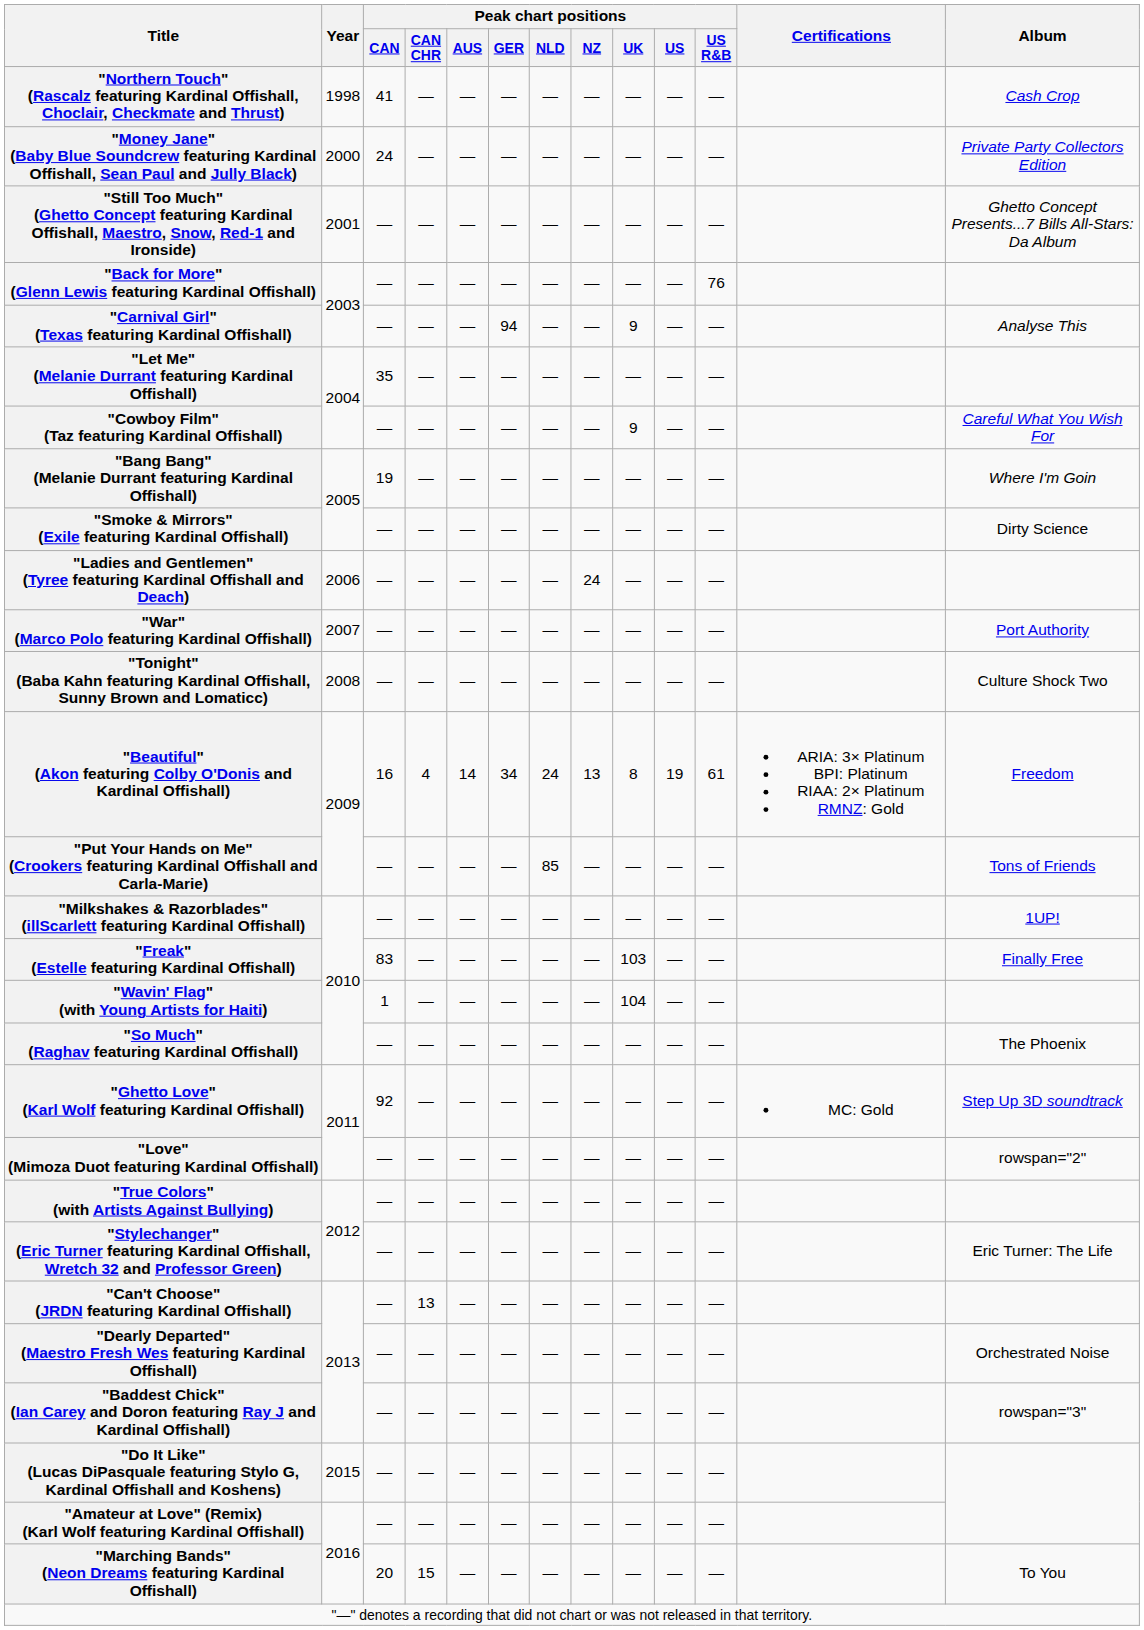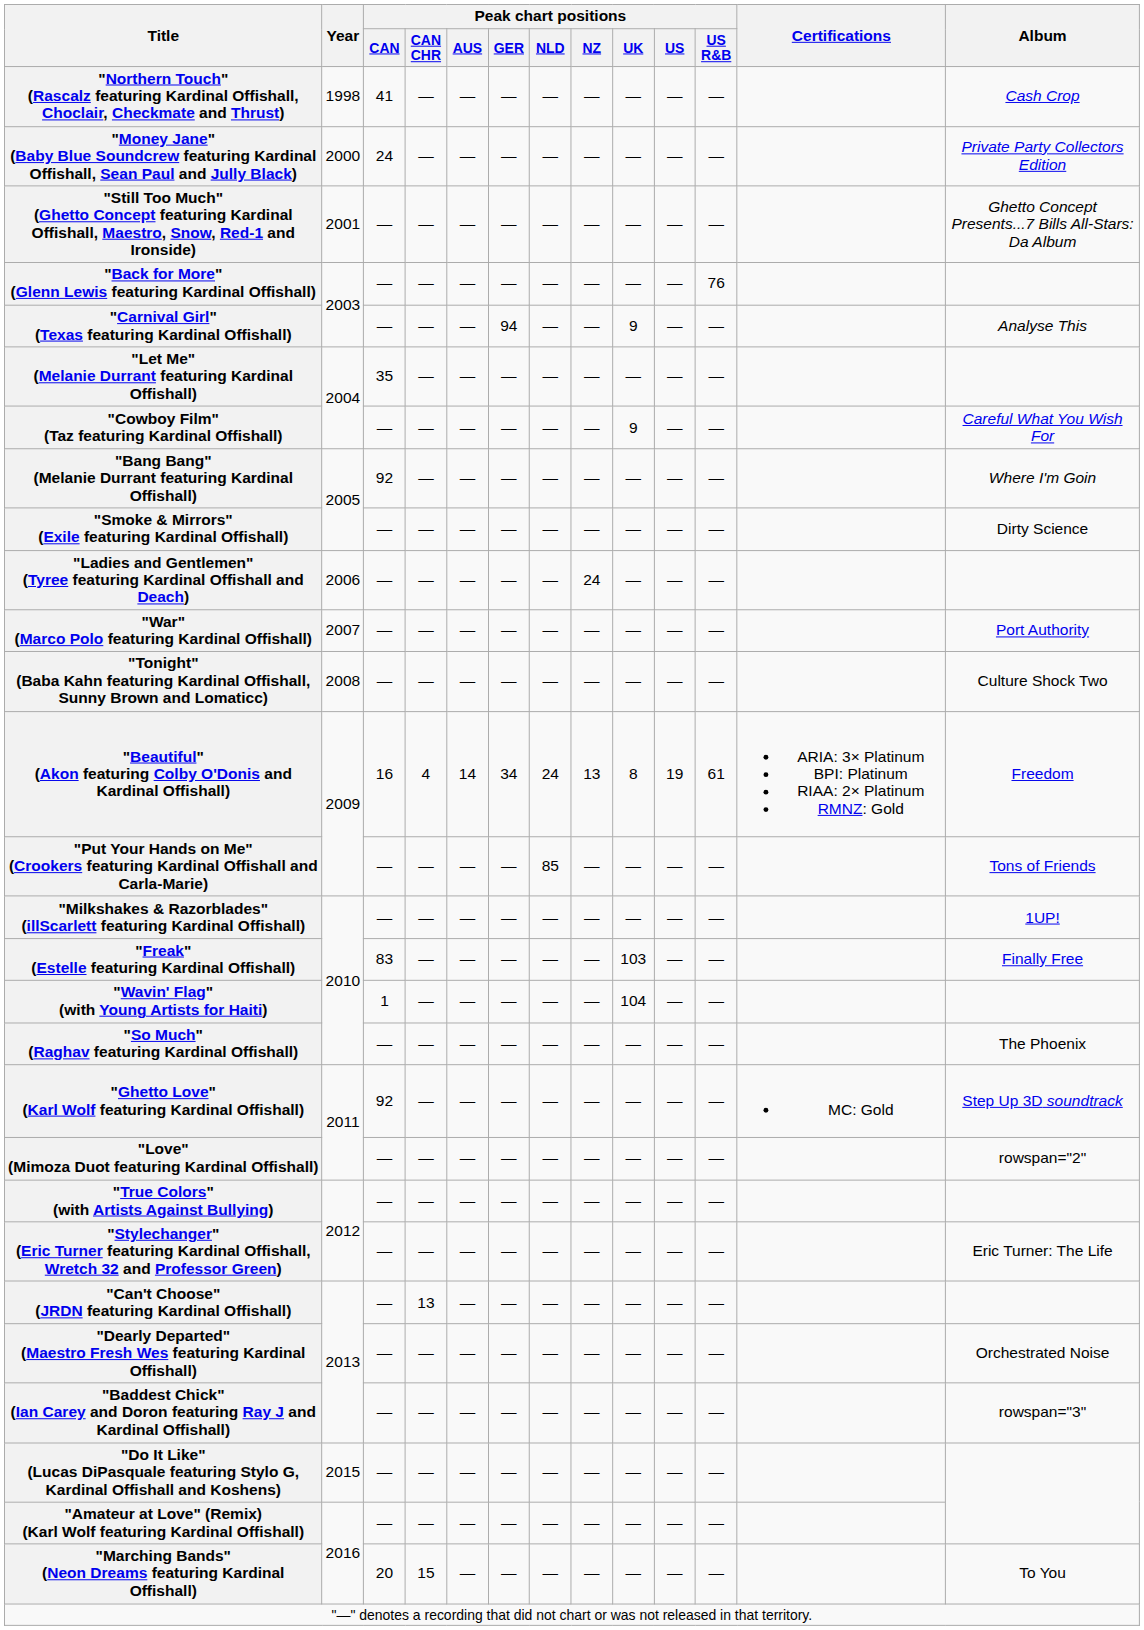(384, 478) 19 -> (384, 478) 92
